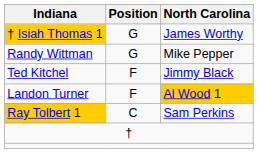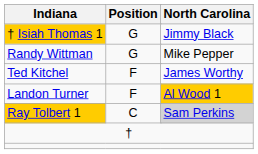(203, 34) James Worthy -> (199, 34) Jimmy Black
(199, 73) Jimmy Black -> (203, 73) James Worthy
(199, 113) no background -> (199, 113) lightgrey background
